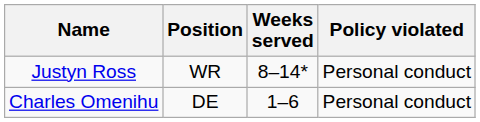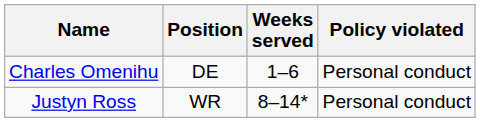rows swapped: (84, 102) <-> (84, 71)
